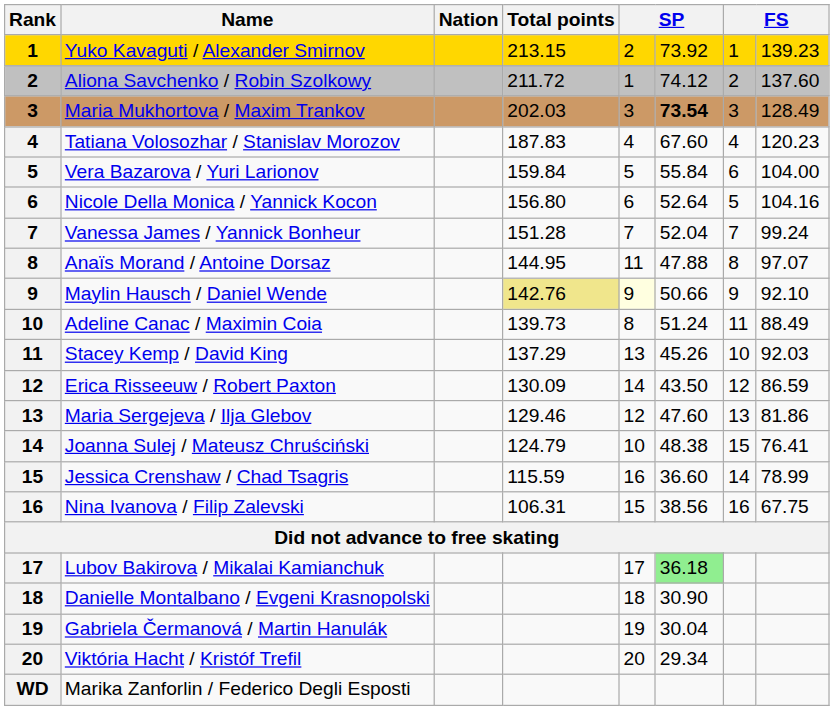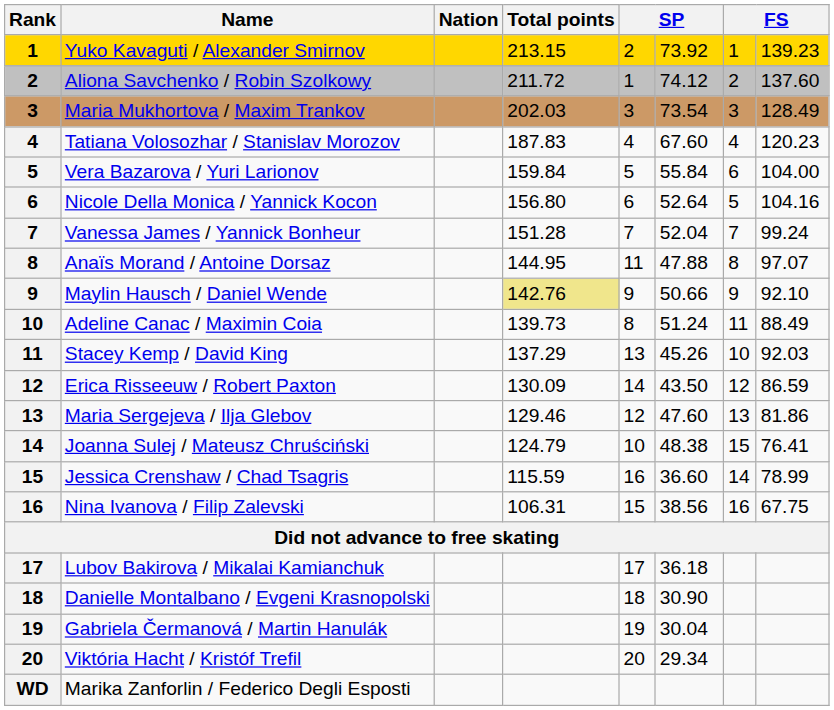(684, 111) bold -> (684, 111) normal
(629, 293) lightyellow background -> (629, 293) no background
(684, 567) lightgreen background -> (684, 567) no background
